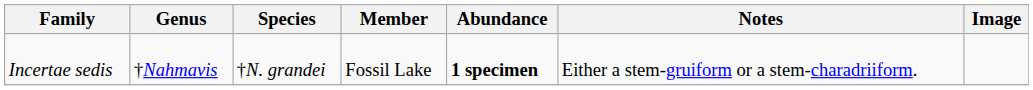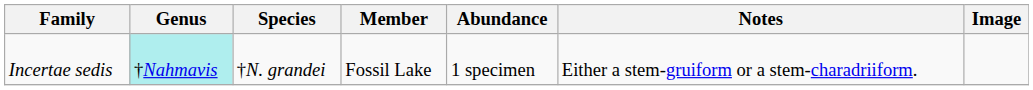(176, 69) no background -> (176, 69) paleturquoise background
(495, 69) bold -> (493, 69) normal
